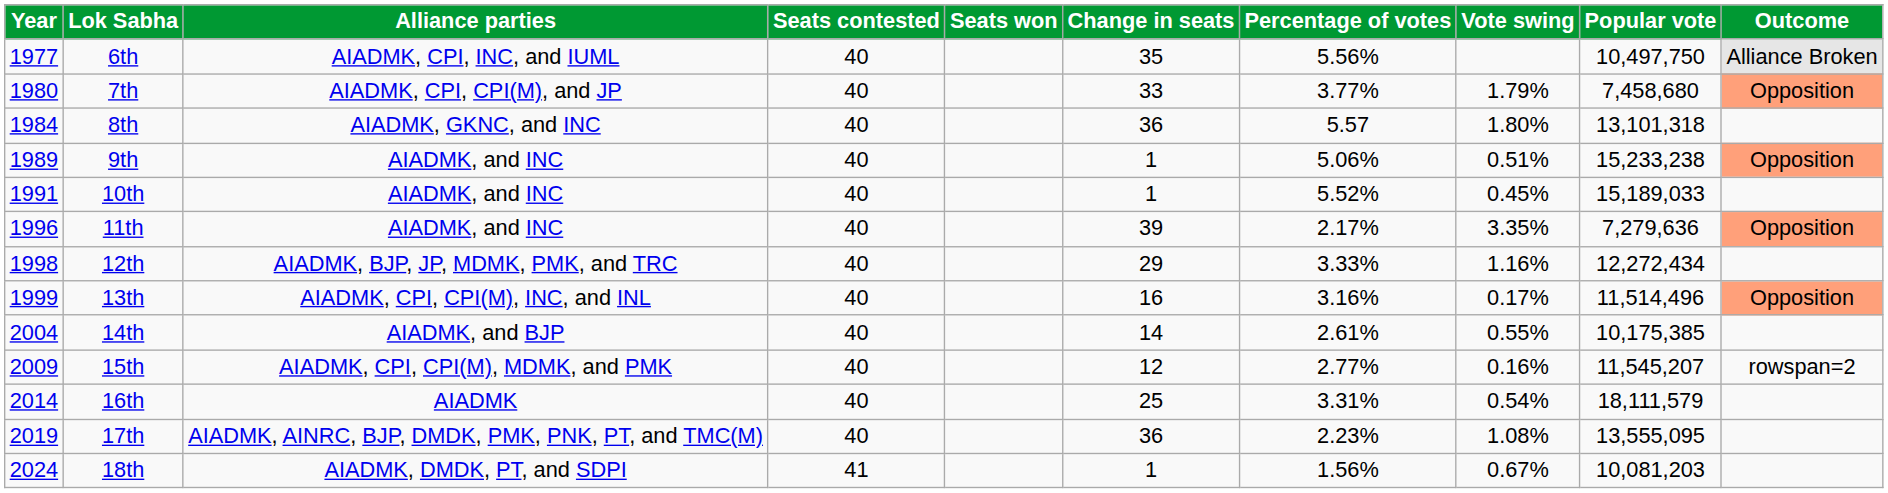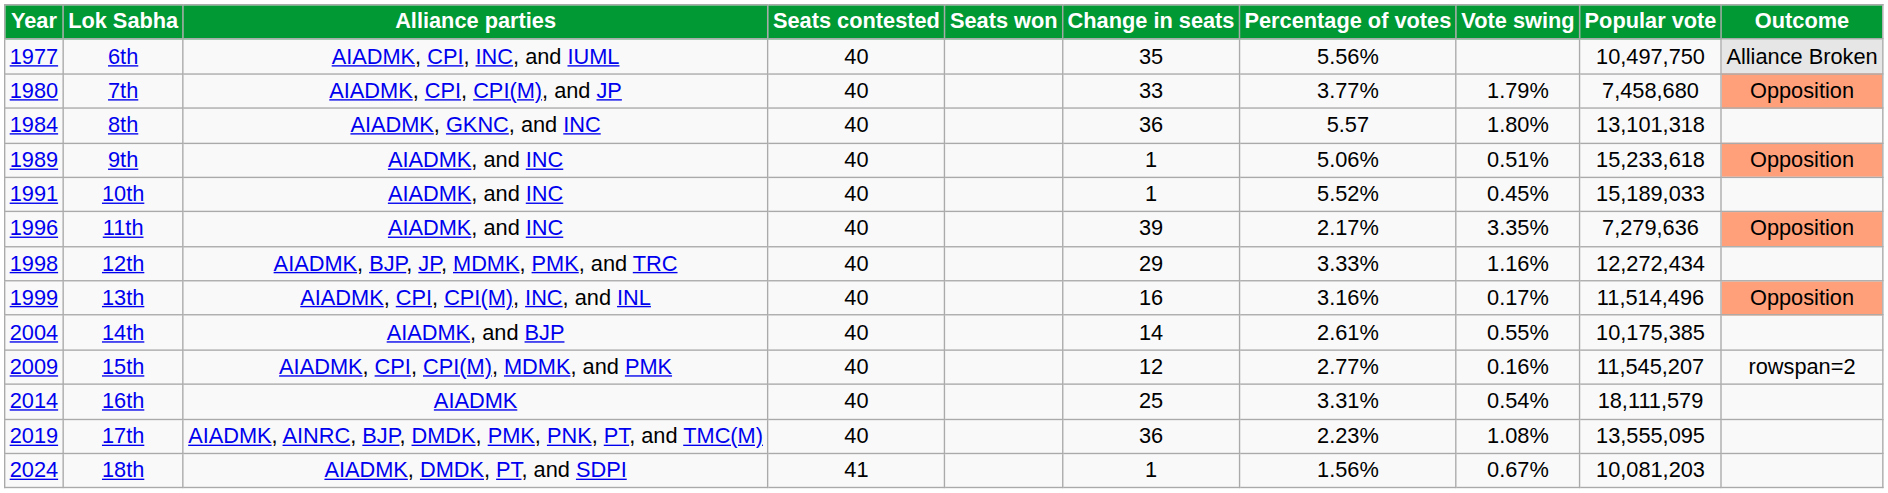(1650, 159) 15,233,238 -> (1650, 159) 15,233,618
